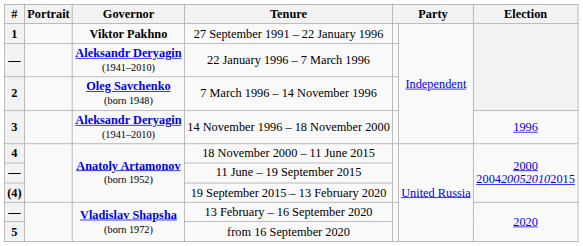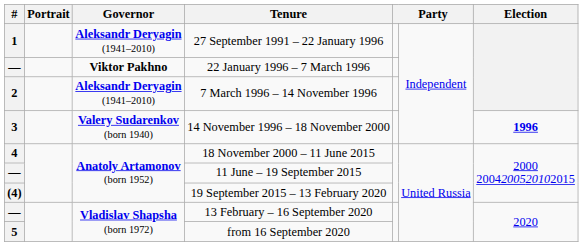(128, 33) Viktor Pakhno -> (128, 40) Aleksandr Deryagin (1941–2010)
(128, 60) Aleksandr Deryagin (1941–2010) -> (128, 67) Viktor Pakhno
(128, 93) Oleg Savchenko (born 1948) -> (128, 93) Aleksandr Deryagin (1941–2010)
(128, 127) Aleksandr Deryagin (1941–2010) -> (128, 127) Valery Sudarenkov (born 1940)
(526, 127) normal -> (526, 127) bold
